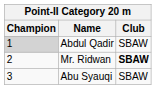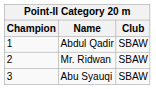(9, 44) lightgrey background -> (9, 44) no background
(134, 60) bold -> (133, 60) normal
